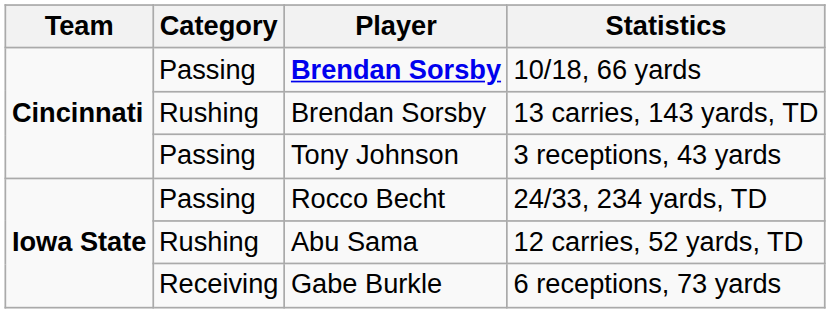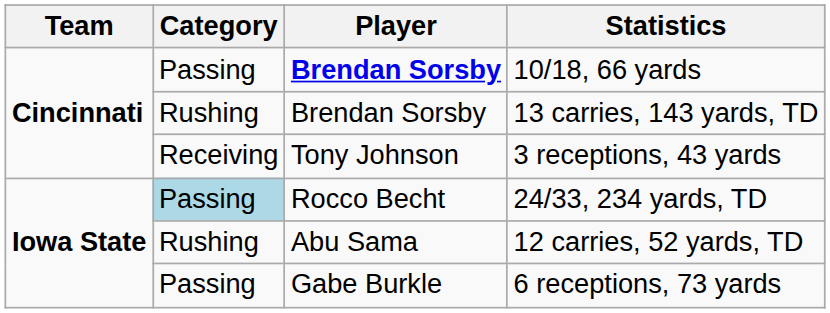(207, 155) Passing -> (219, 155) Receiving
(207, 198) no background -> (207, 198) lightblue background
(219, 285) Receiving -> (207, 285) Passing
